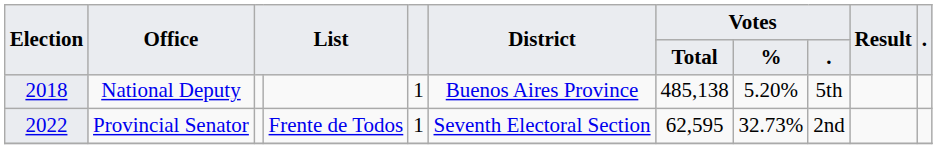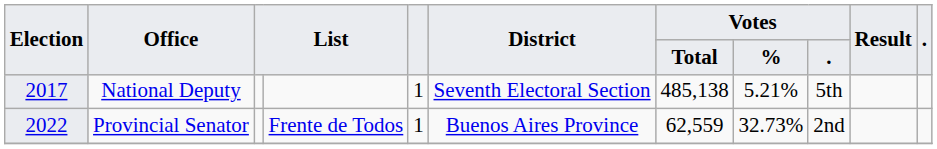(46, 91) 2018 -> (46, 91) 2017
(542, 91) Buenos Aires Province -> (542, 91) Seventh Electoral Section
(771, 91) 5.20% -> (771, 91) 5.21%
(542, 126) Seventh Electoral Section -> (542, 126) Buenos Aires Province
(695, 126) 62,595 -> (695, 126) 62,559
